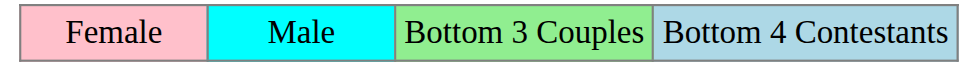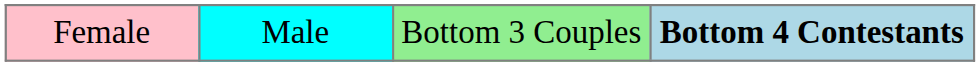(806, 32) normal -> (812, 32) bold
